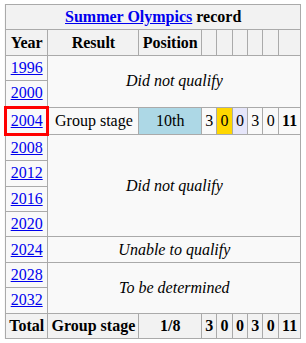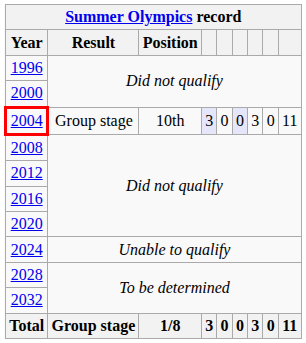(170, 120) lightblue background -> (170, 120) no background
(209, 120) no background -> (209, 120) lavender background
(225, 120) gold background -> (225, 120) no background
(290, 120) bold -> (290, 120) normal
